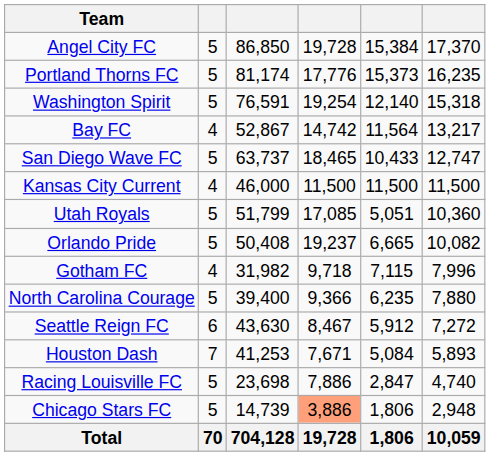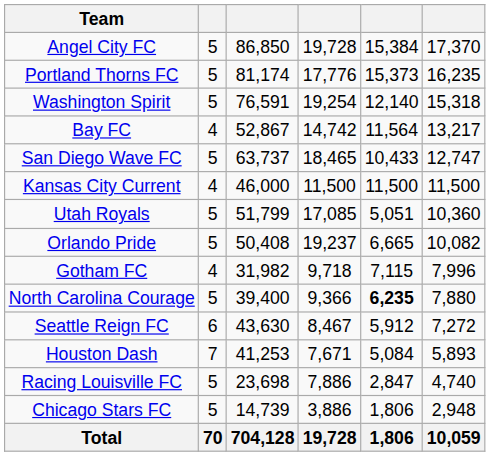(392, 298) normal -> (392, 298) bold
(330, 409) lightsalmon background -> (330, 409) no background
